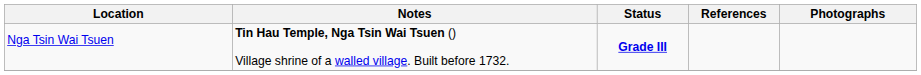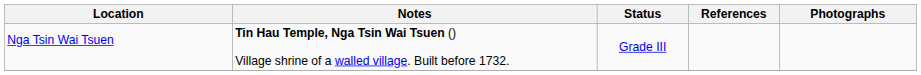(643, 47) bold -> (643, 47) normal
